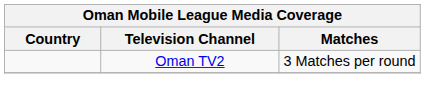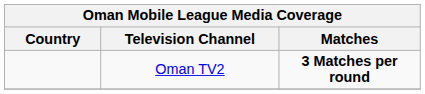(350, 61) normal -> (350, 69) bold
